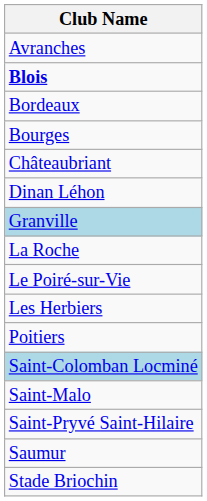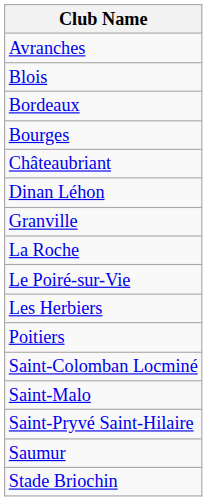(28, 76) bold -> (28, 76) normal
(43, 221) lightblue background -> (43, 221) no background
(103, 366) lightblue background -> (103, 366) no background
